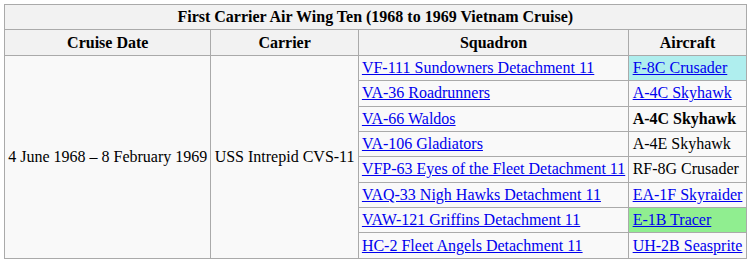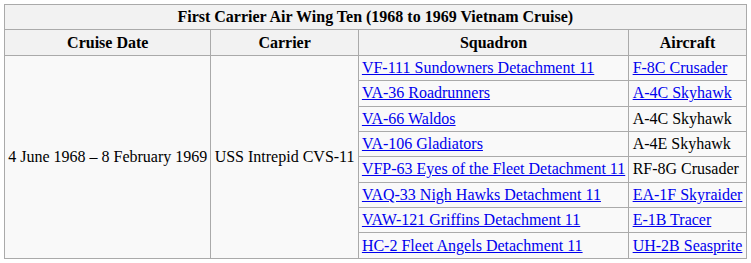(680, 67) paleturquoise background -> (680, 67) no background
(684, 118) bold -> (682, 118) normal
(672, 220) lightgreen background -> (672, 220) no background
